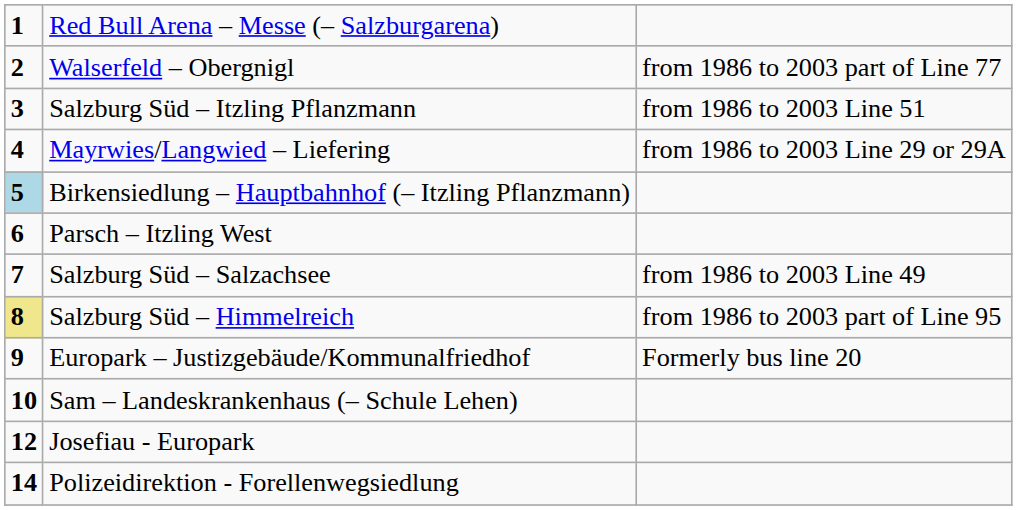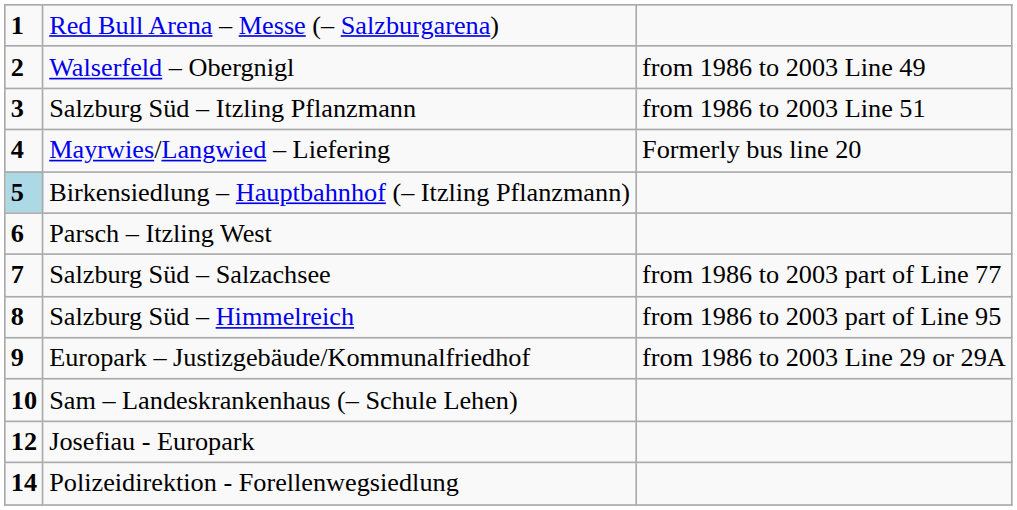(822, 66) from 1986 to 2003 part of Line 77 -> (784, 66) from 1986 to 2003 Line 49
(824, 150) from 1986 to 2003 Line 29 or 29A -> (752, 150) Formerly bus line 20
(784, 274) from 1986 to 2003 Line 49 -> (822, 274) from 1986 to 2003 part of Line 77
(17, 316) khaki background -> (17, 316) no background
(752, 358) Formerly bus line 20 -> (824, 358) from 1986 to 2003 Line 29 or 29A
